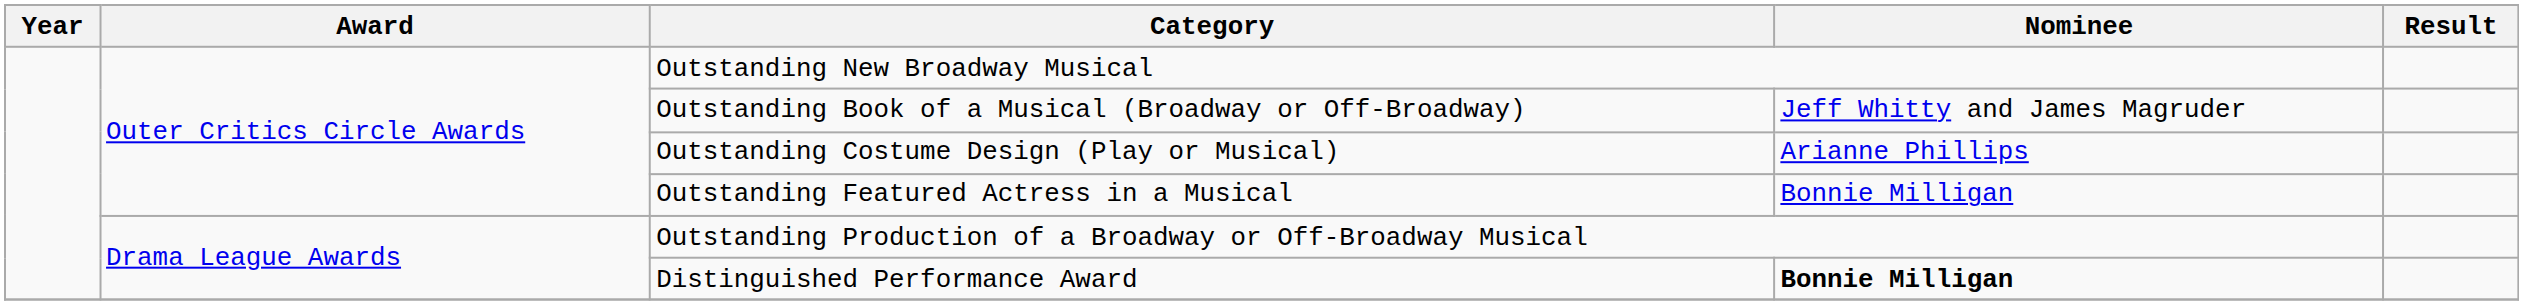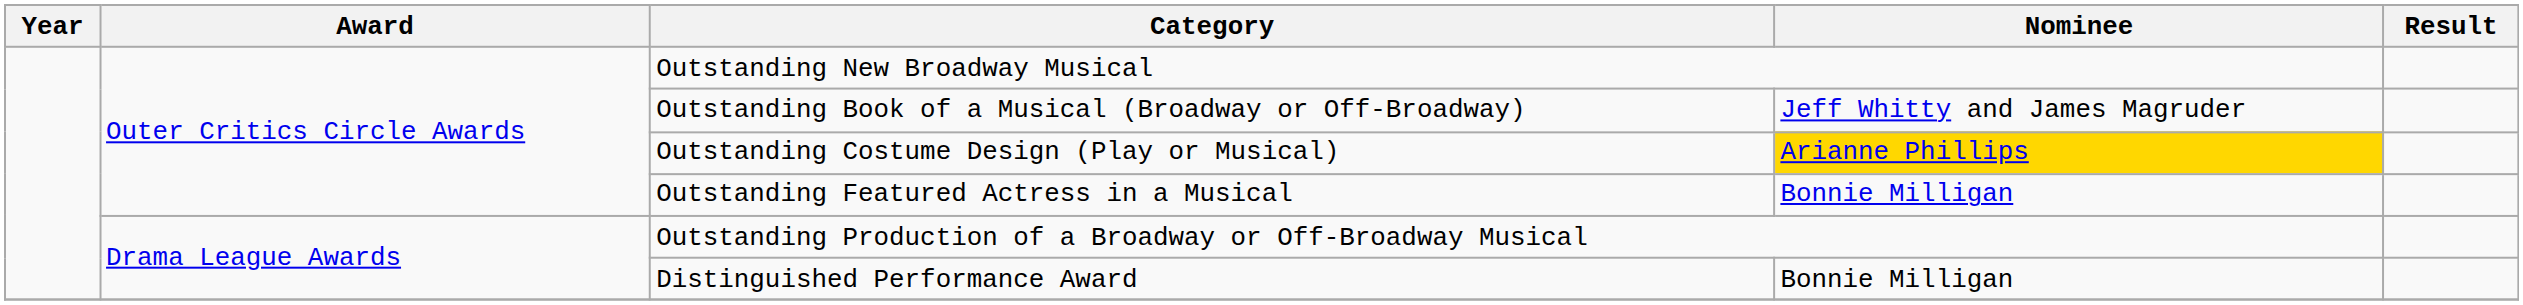(1905, 153) no background -> (1905, 153) gold background
(1897, 279) bold -> (1897, 279) normal
